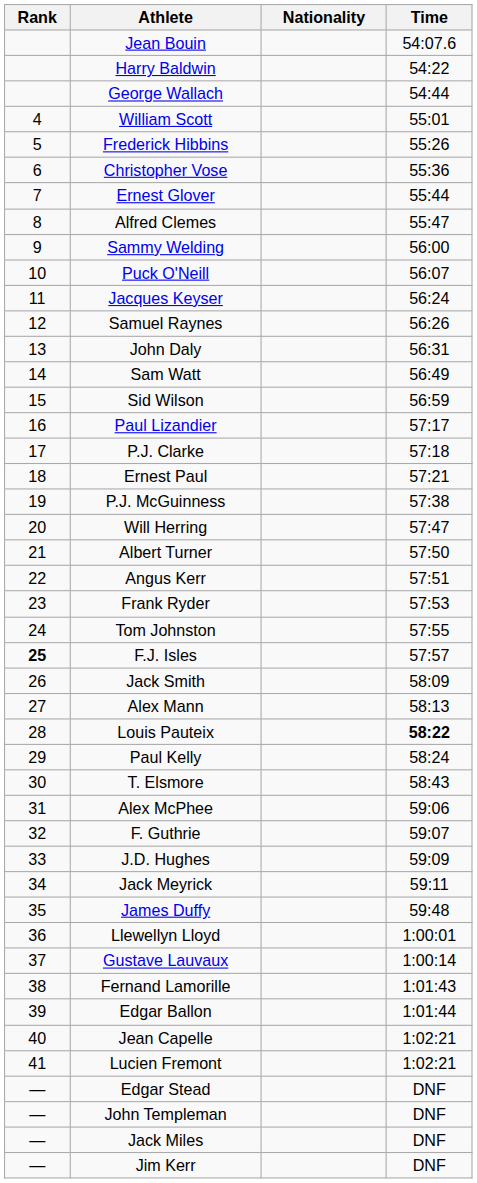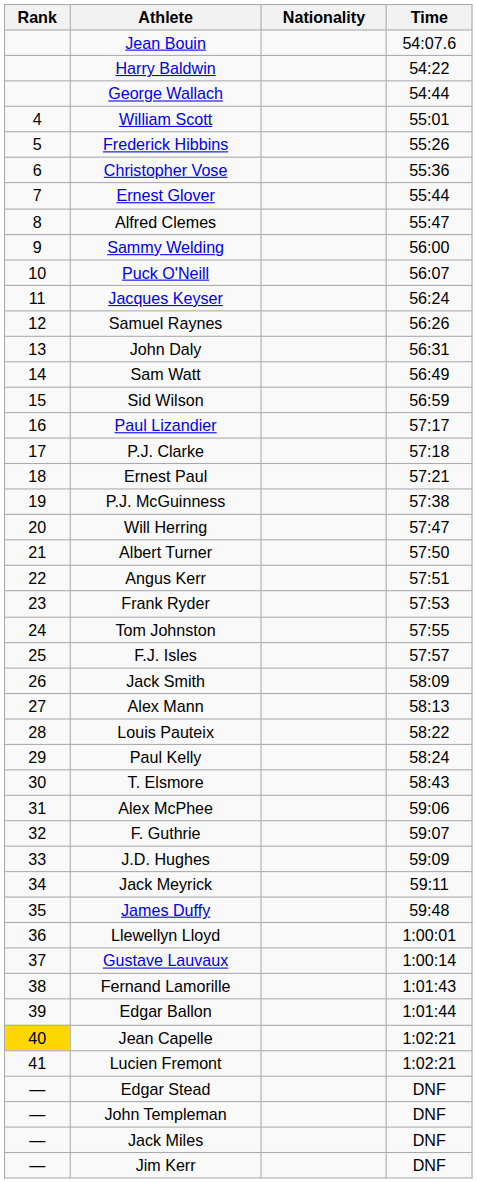(37, 655) bold -> (37, 655) normal
(429, 732) bold -> (429, 732) normal
(37, 1038) no background -> (37, 1038) gold background
